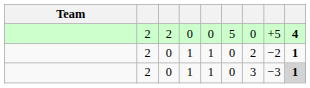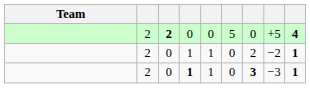(169, 33) normal -> (169, 33) bold
(190, 72) normal -> (190, 72) bold
(253, 72) normal -> (253, 72) bold
(295, 72) lightgrey background -> (295, 72) no background
